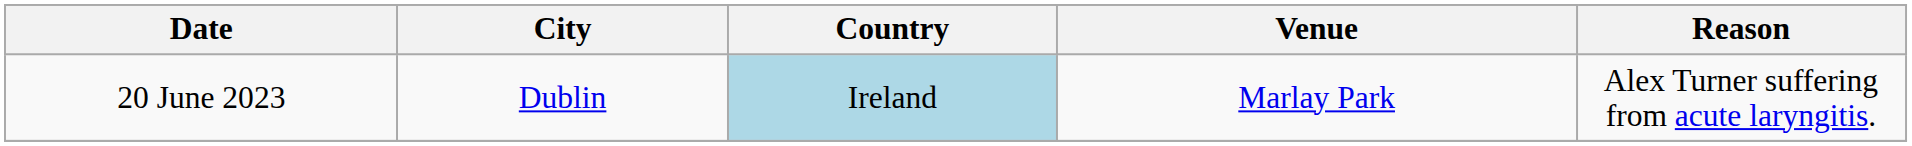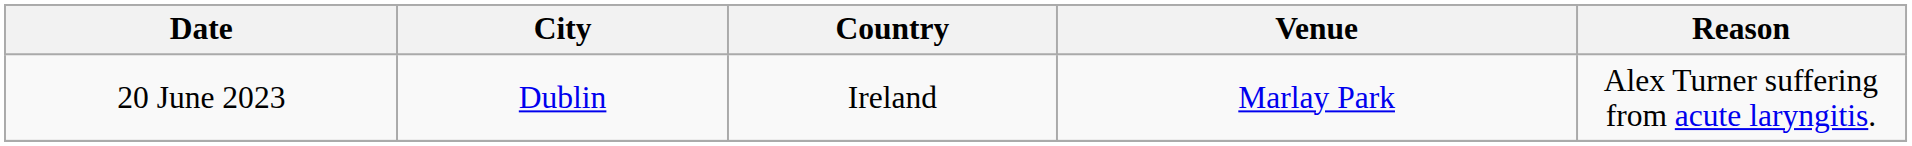(892, 97) lightblue background -> (892, 97) no background
